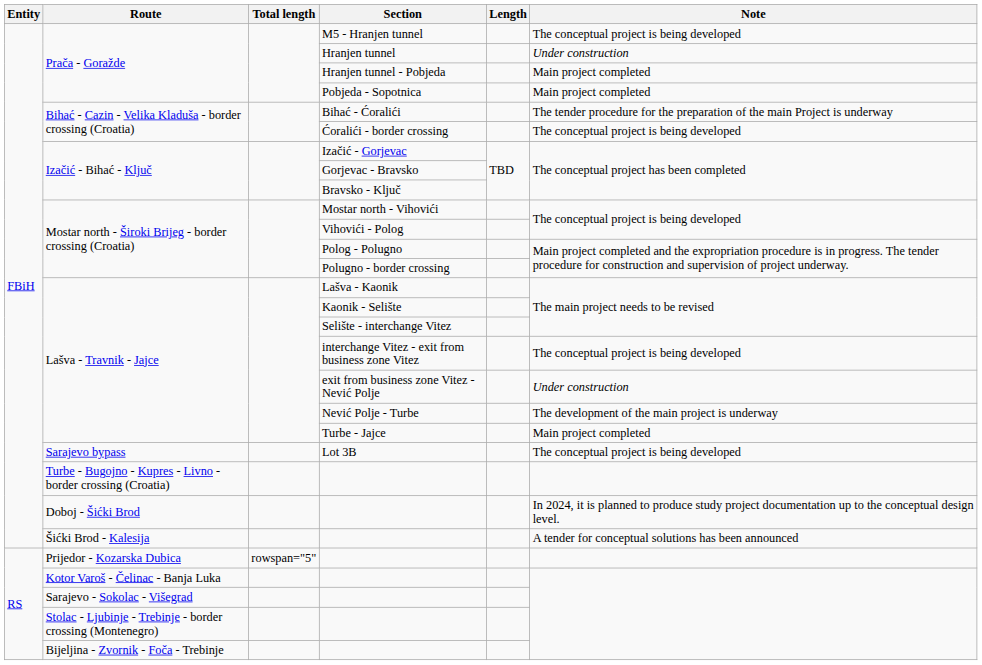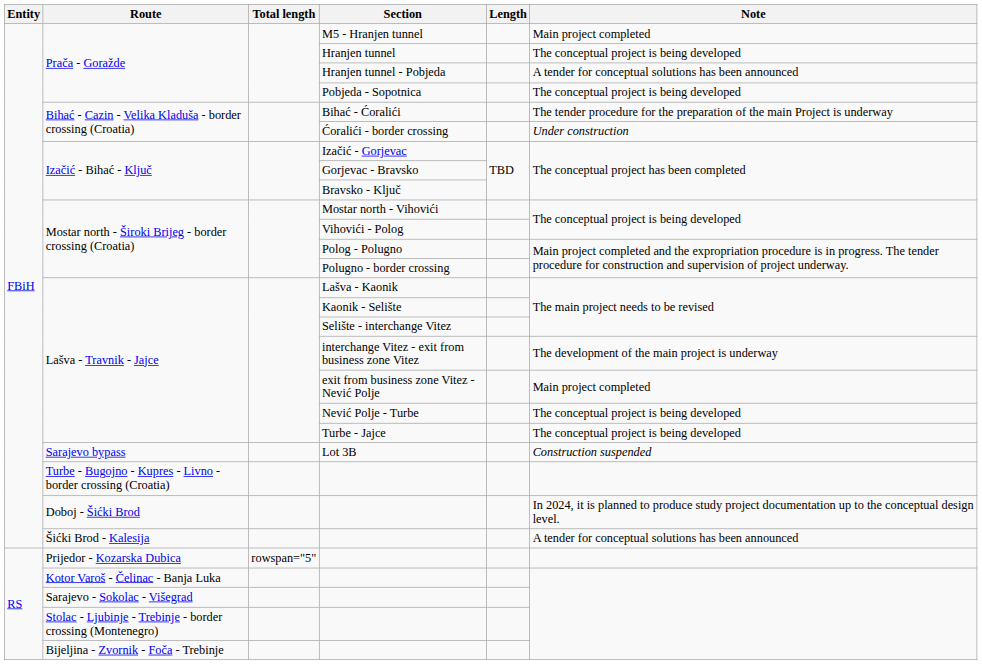(637, 33) The conceptual project is being developed -> (591, 33) Main project completed
(581, 53) Under construction -> (637, 53) The conceptual project is being developed
(591, 72) Main project completed -> (666, 72) A tender for conceptual solutions has been announced
(591, 92) Main project completed -> (637, 92) The conceptual project is being developed
(637, 131) The conceptual project is being developed -> (581, 131) Under construction
(637, 353) The conceptual project is being developed -> (655, 353) The development of the main project is underway
(581, 386) Under construction -> (591, 386) Main project completed
(655, 413) The development of the main project is underway -> (637, 413) The conceptual project is being developed
(591, 432) Main project completed -> (637, 432) The conceptual project is being developed
(637, 452) The conceptual project is being developed -> (592, 452) Construction suspended
